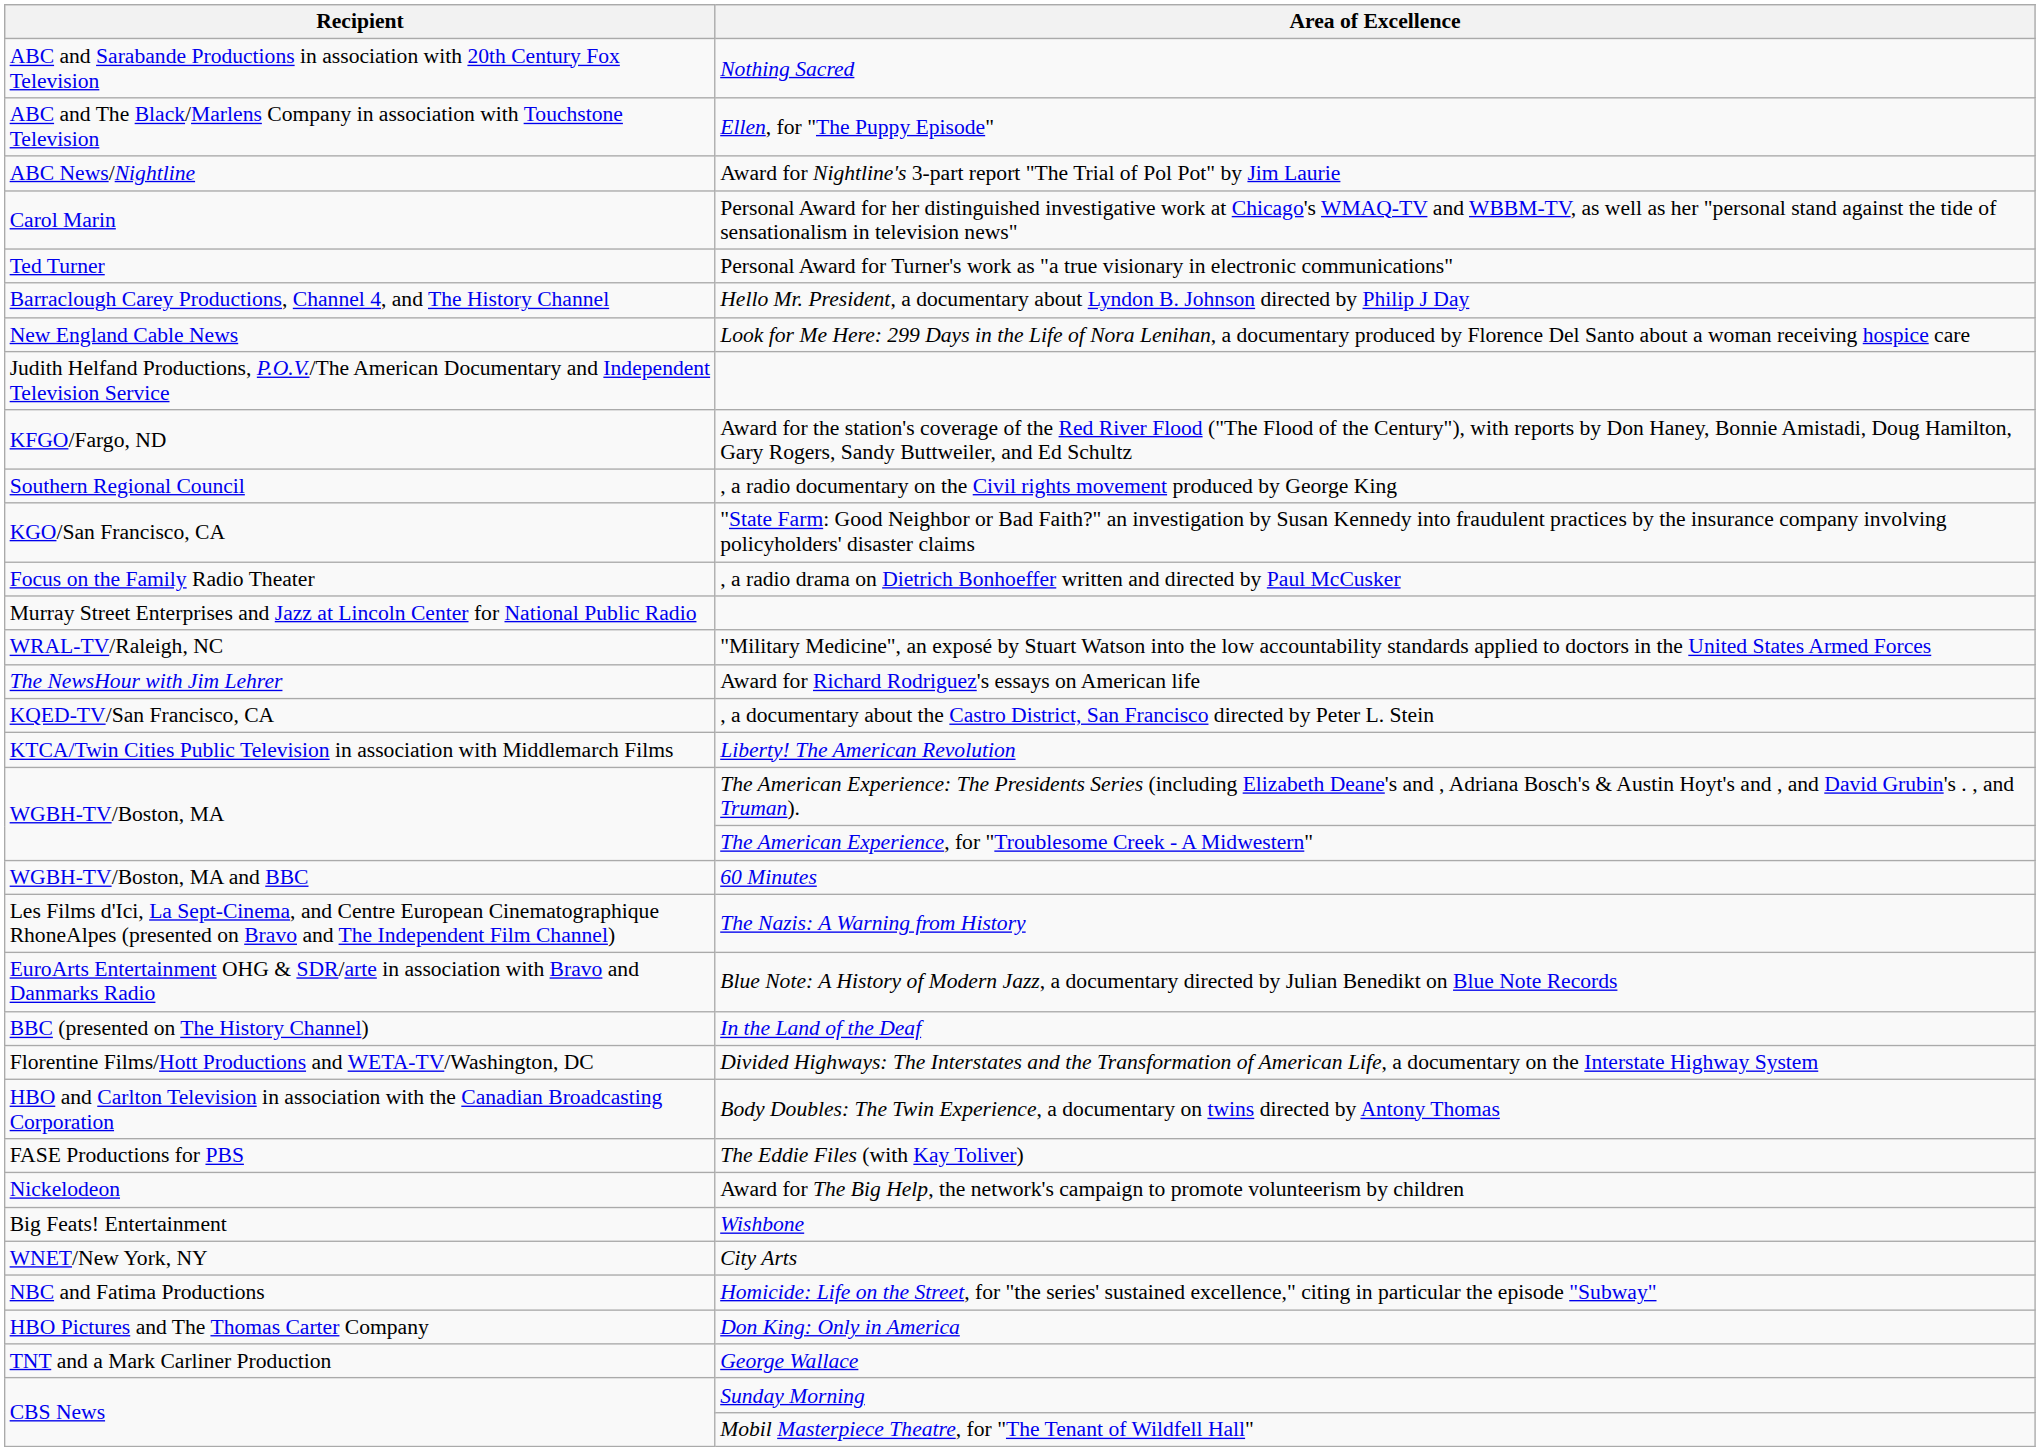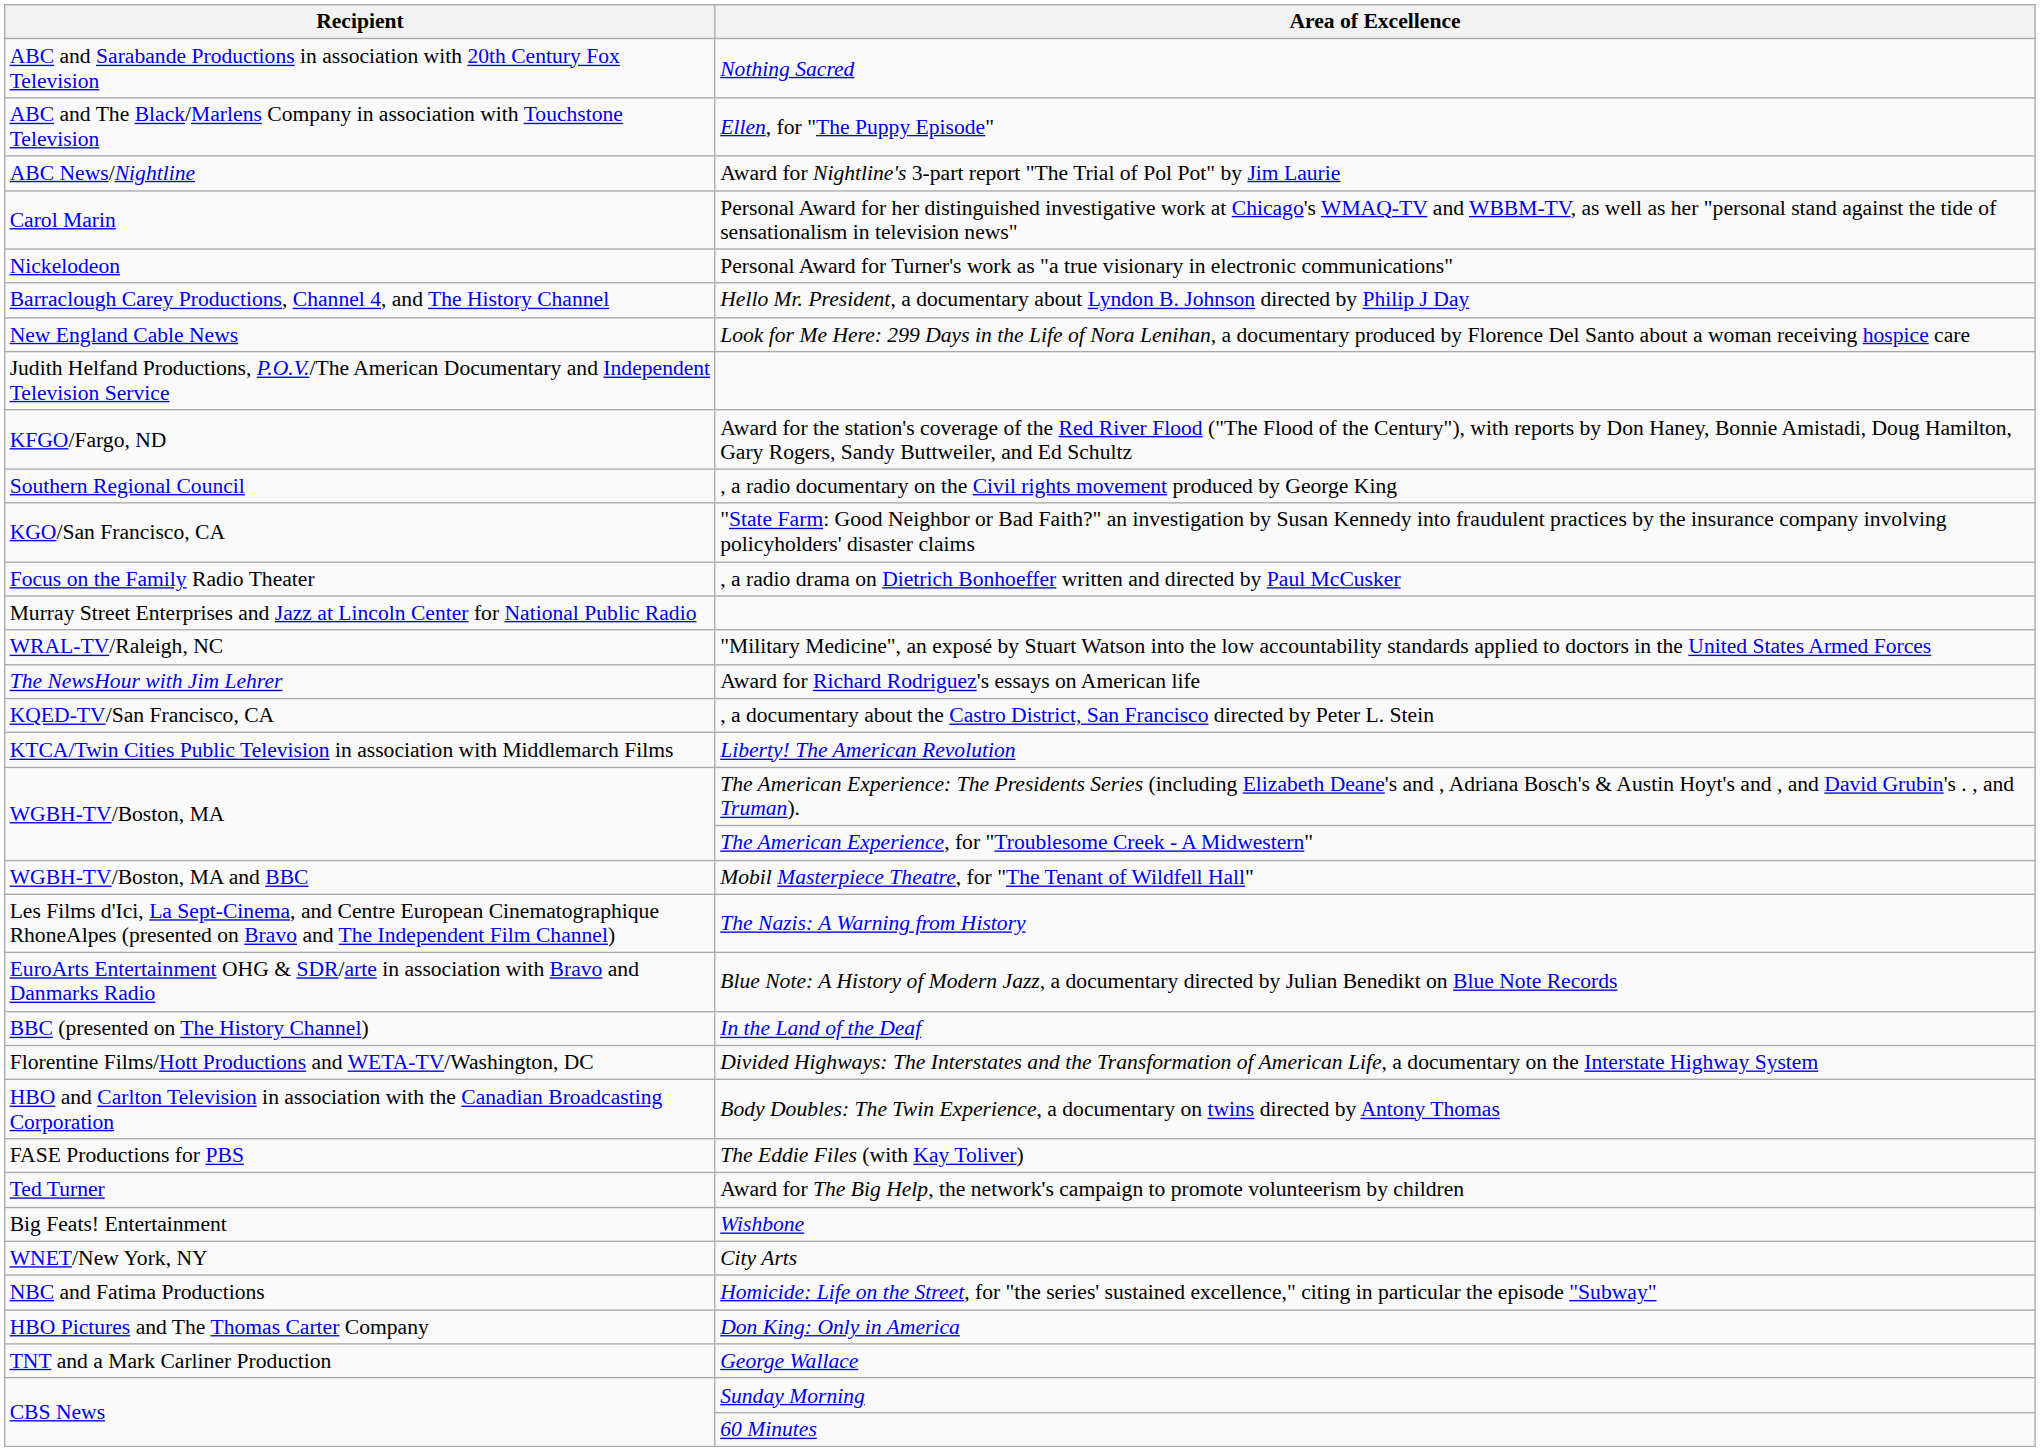(57, 265) Ted Turner -> (65, 265) Nickelodeon
(768, 876) 60 Minutes -> (987, 876) Mobil Masterpiece Theatre, for "The Tenant of Wildfell Hall"
(65, 1189) Nickelodeon -> (57, 1189) Ted Turner
(987, 1429) Mobil Masterpiece Theatre, for "The Tenant of Wildfell Hall" -> (768, 1429) 60 Minutes
